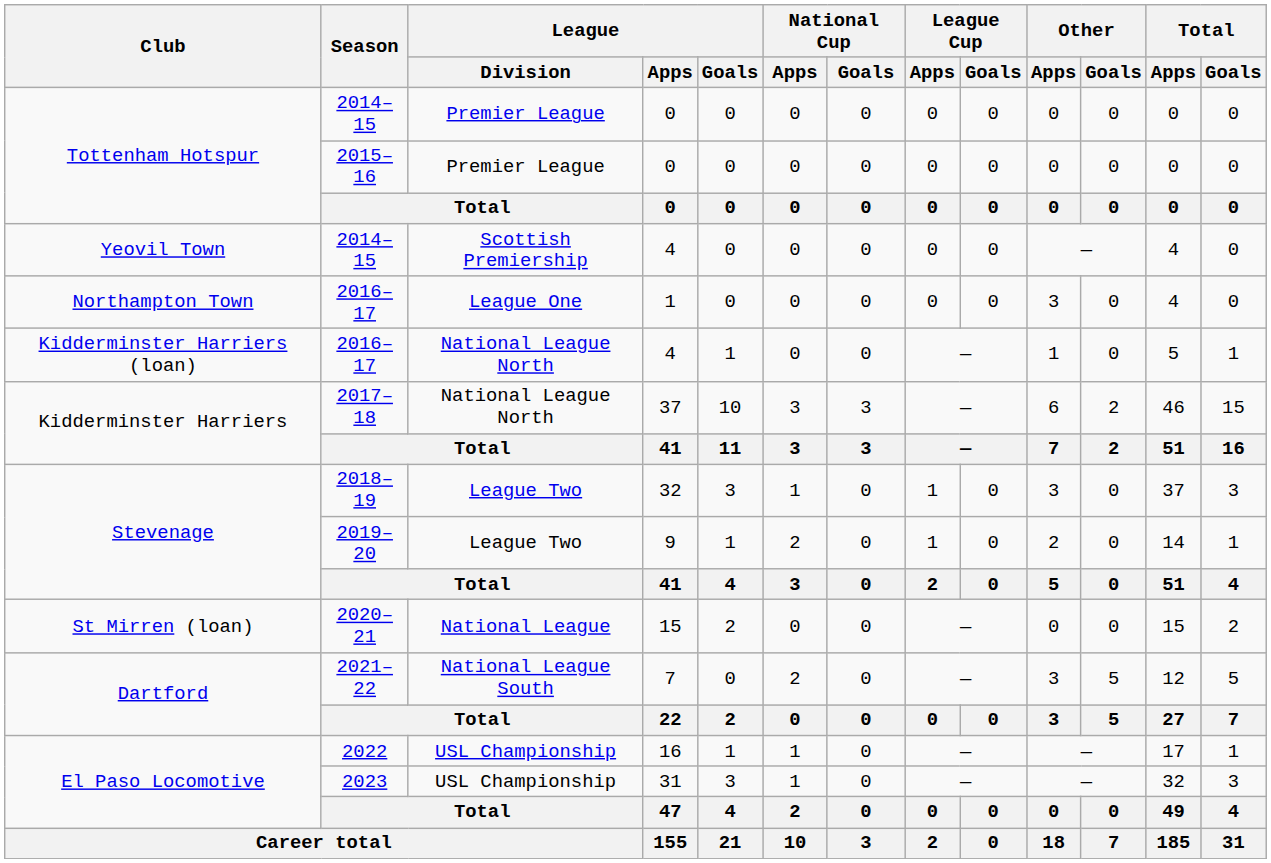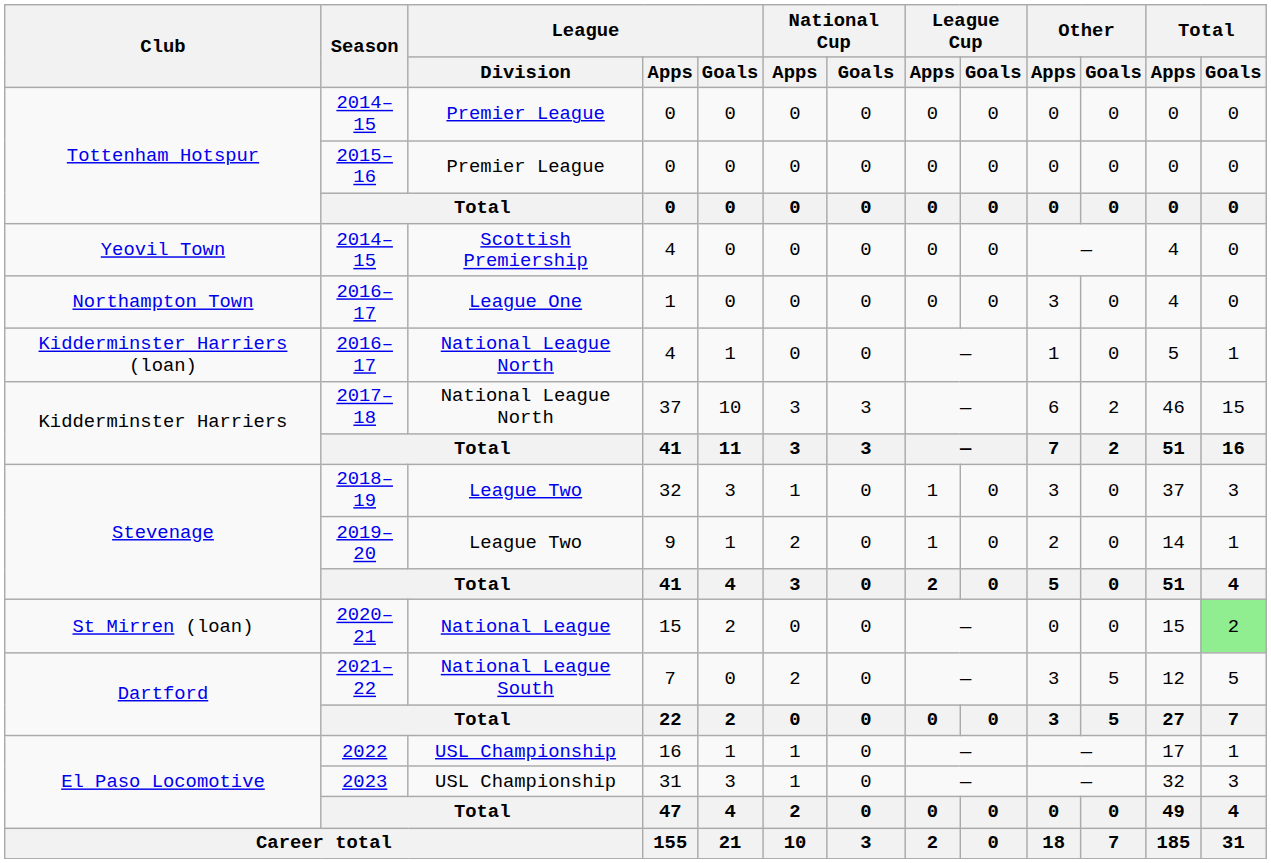(1233, 626) no background -> (1233, 626) lightgreen background
